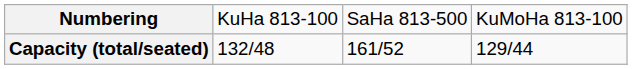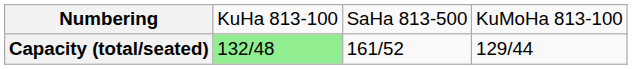(246, 49) no background -> (246, 49) lightgreen background
